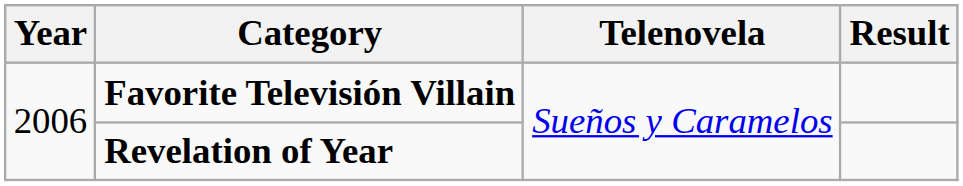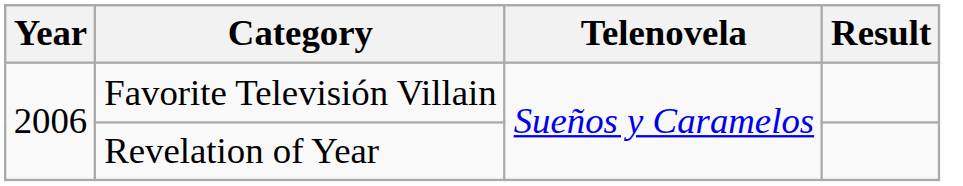(310, 92) bold -> (300, 92) normal
(249, 150) bold -> (242, 150) normal
